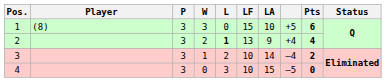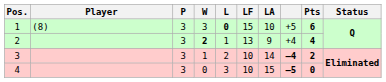(226, 26) normal -> (226, 26) bold
(205, 41) normal -> (205, 41) bold
(226, 41) bold -> (226, 41) normal
(291, 56) normal -> (291, 56) bold
(291, 70) normal -> (291, 70) bold
